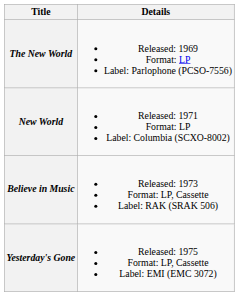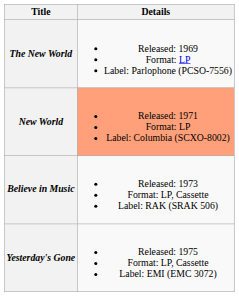(156, 127) no background -> (156, 127) lightsalmon background
